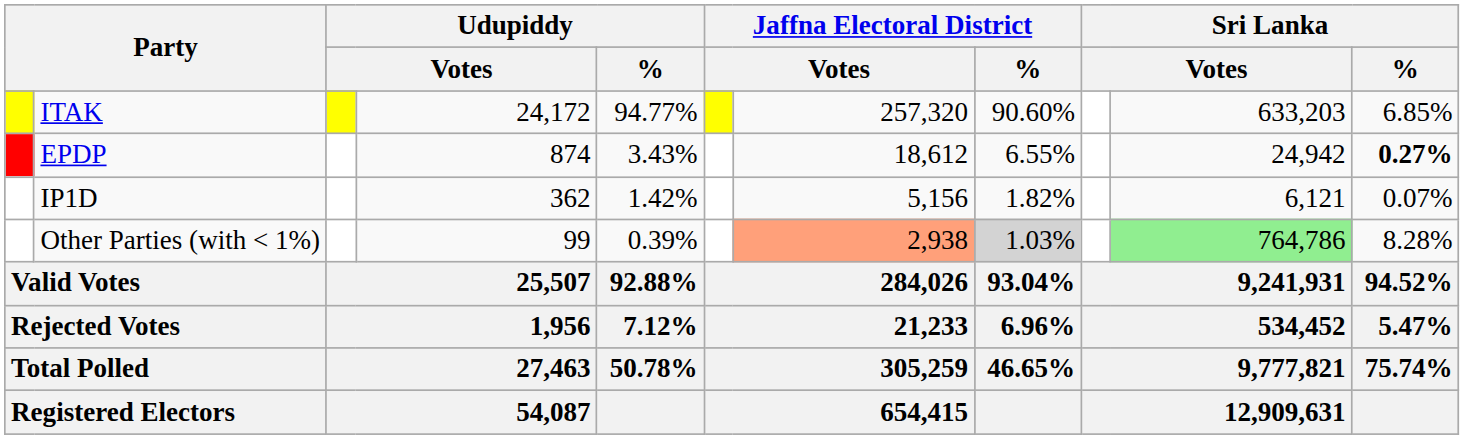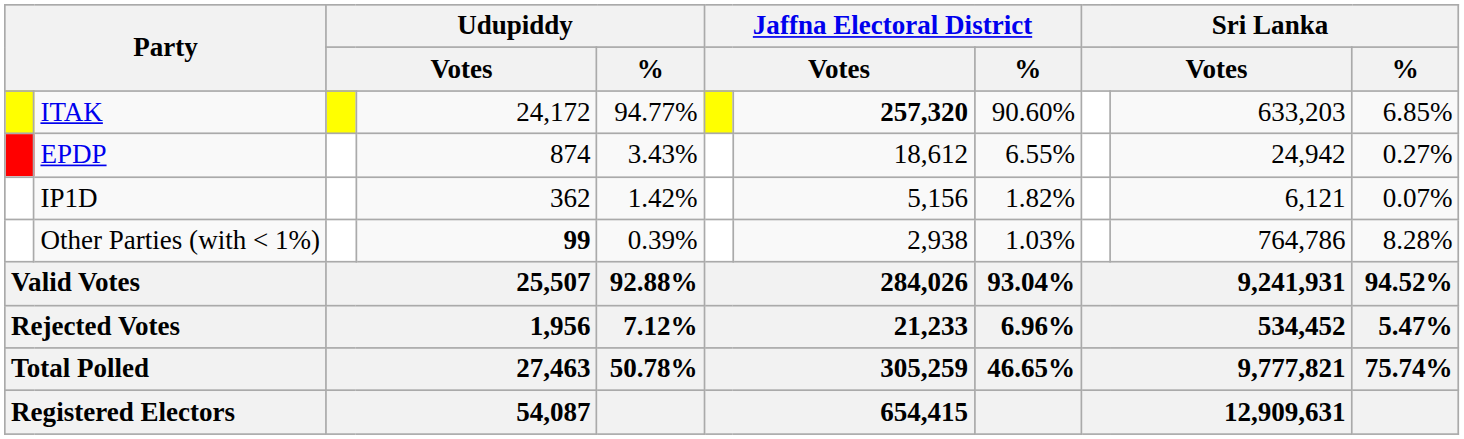(924, 111) normal -> (924, 111) bold
(1415, 154) bold -> (1418, 154) normal
(577, 240) normal -> (577, 240) bold
(938, 240) lightsalmon background -> (938, 240) no background
(1040, 240) lightgrey background -> (1040, 240) no background
(1302, 240) lightgreen background -> (1302, 240) no background
